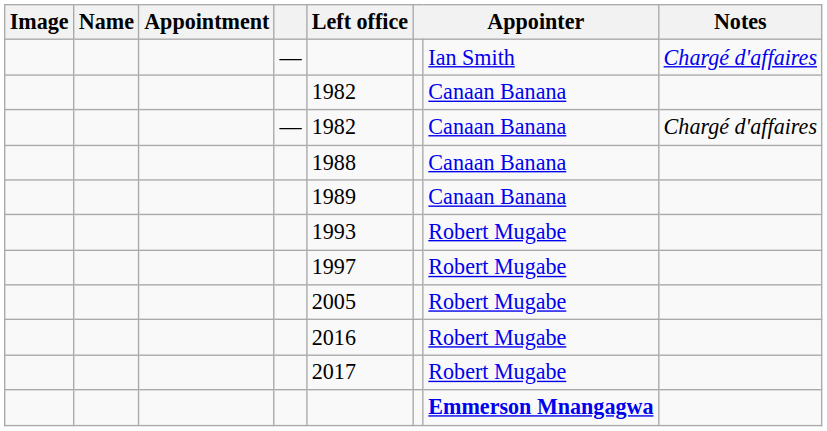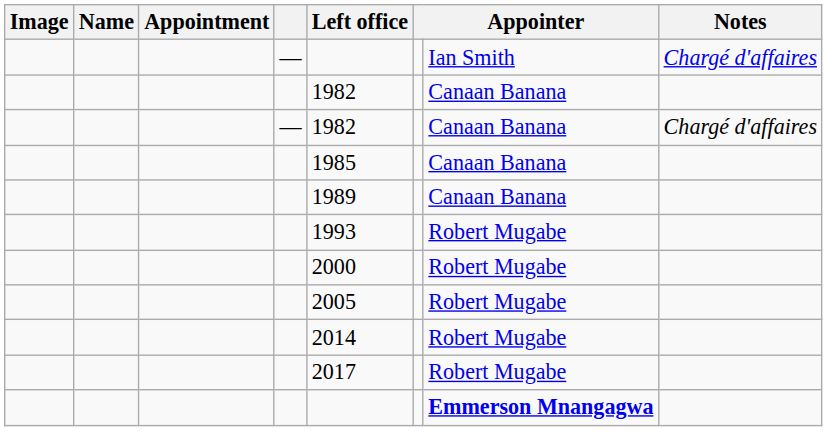(334, 162) 1988 -> (334, 162) 1985
(334, 267) 1997 -> (334, 267) 2000
(334, 337) 2016 -> (334, 337) 2014
